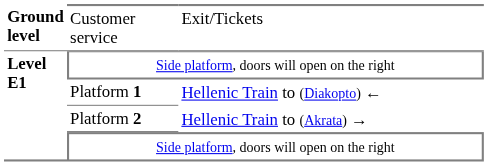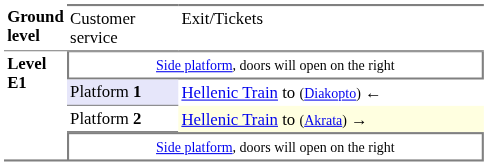(106, 92) no background -> (106, 92) lavender background
(275, 118) no background -> (275, 118) lightyellow background
